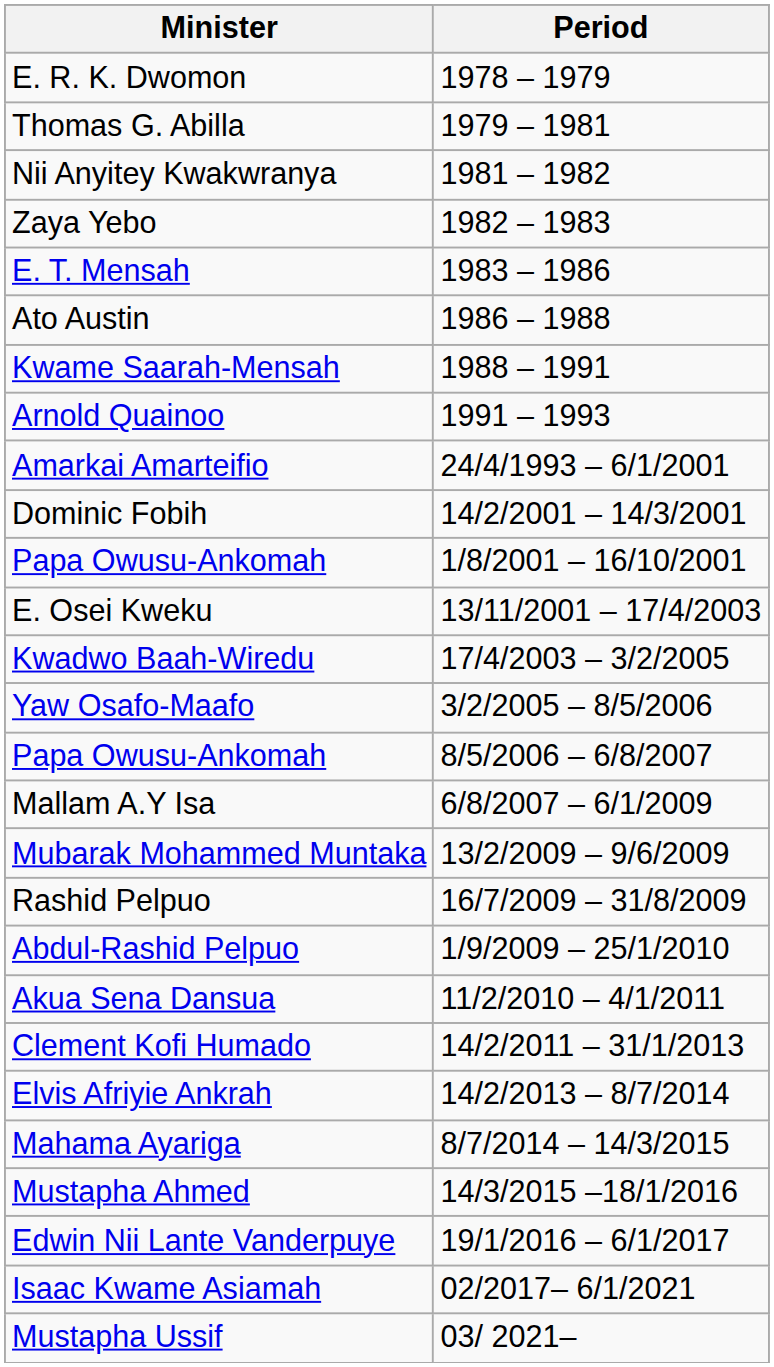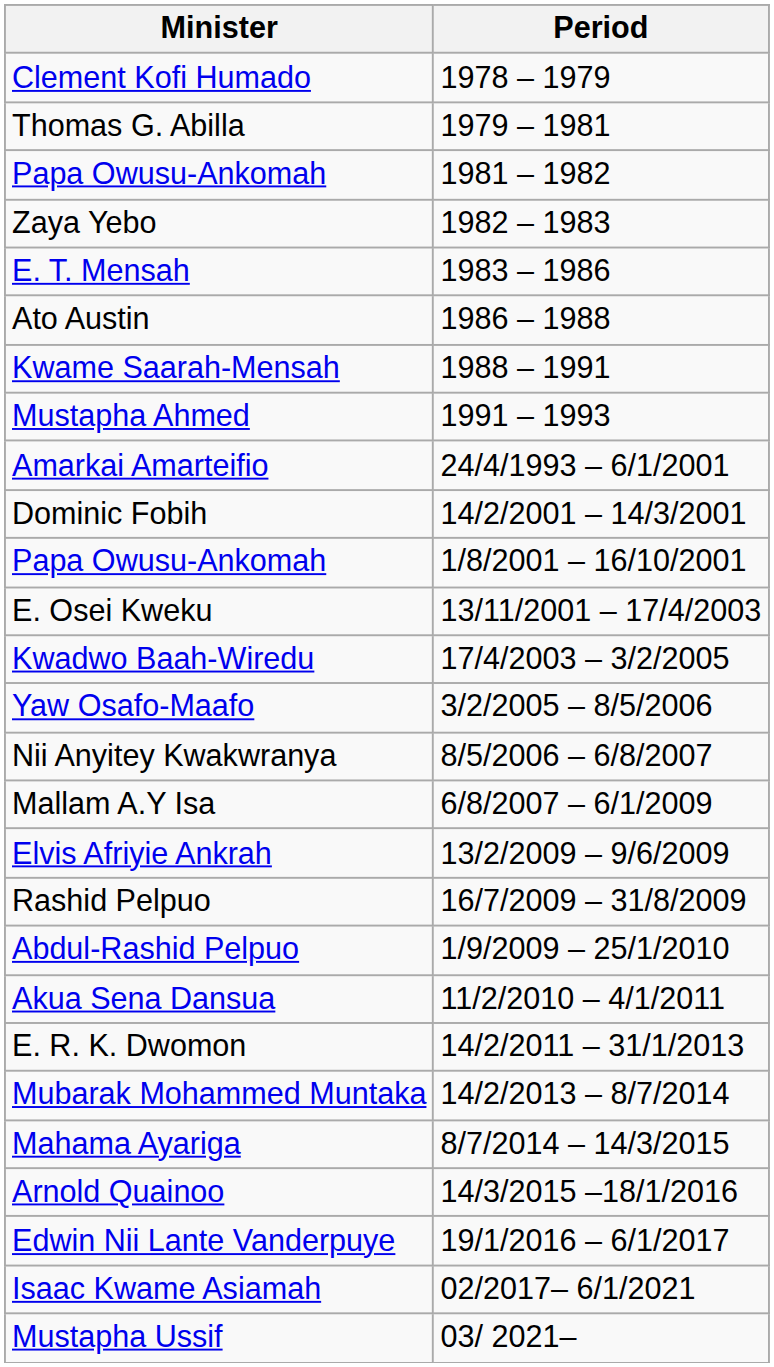(129, 77) E. R. K. Dwomon -> (161, 77) Clement Kofi Humado
(174, 174) Nii Anyitey Kwakwranya -> (169, 174) Papa Owusu-Ankomah
(118, 416) Arnold Quainoo -> (131, 416) Mustapha Ahmed
(169, 755) Papa Owusu-Ankomah -> (174, 755) Nii Anyitey Kwakwranya
(219, 852) Mubarak Mohammed Muntaka -> (142, 852) Elvis Afriyie Ankrah
(161, 1046) Clement Kofi Humado -> (129, 1046) E. R. K. Dwomon
(142, 1094) Elvis Afriyie Ankrah -> (219, 1094) Mubarak Mohammed Muntaka
(131, 1191) Mustapha Ahmed -> (118, 1191) Arnold Quainoo
